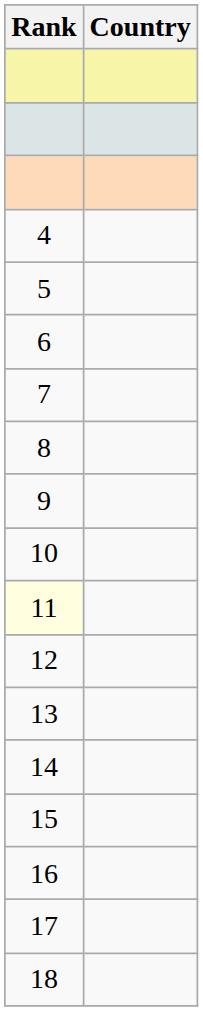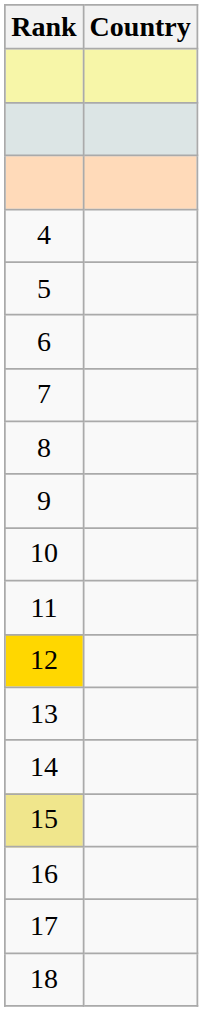(44, 607) lightyellow background -> (44, 607) no background
(44, 660) no background -> (44, 660) gold background
(44, 819) no background -> (44, 819) khaki background
